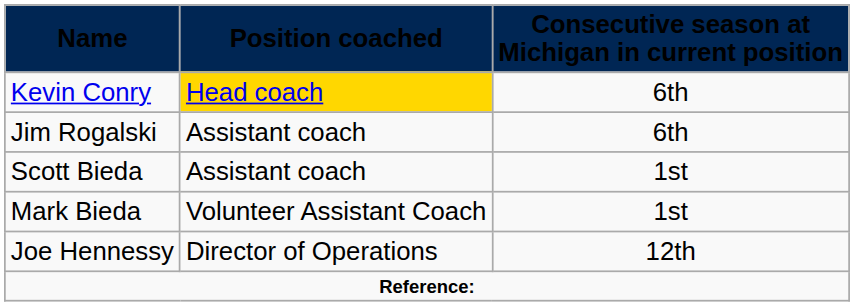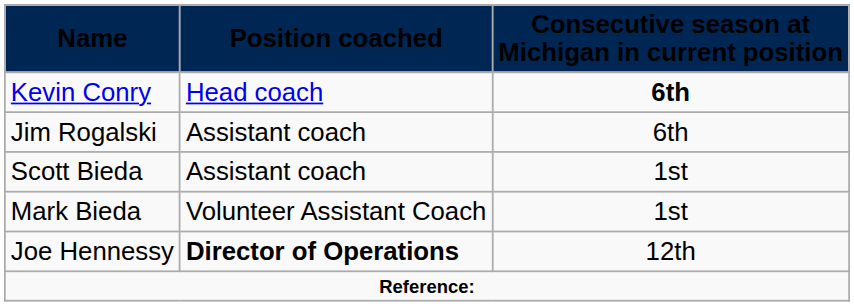(255, 92) gold background -> (255, 92) no background
(671, 92) normal -> (671, 92) bold
(312, 251) normal -> (323, 251) bold
